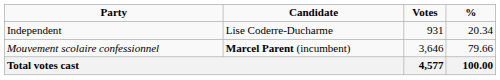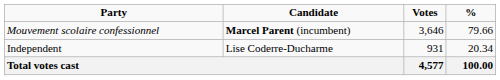rows swapped: (83, 48) <-> (34, 30)
